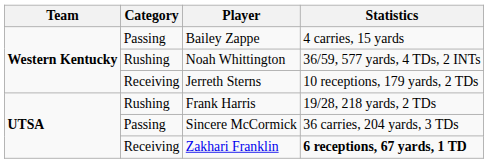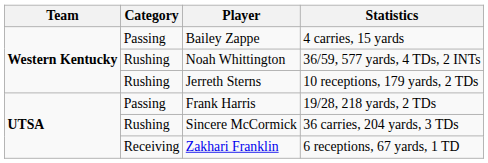(152, 81) Receiving -> (147, 81) Rushing
(147, 103) Rushing -> (145, 103) Passing
(145, 125) Passing -> (147, 125) Rushing
(385, 147) bold -> (381, 147) normal
